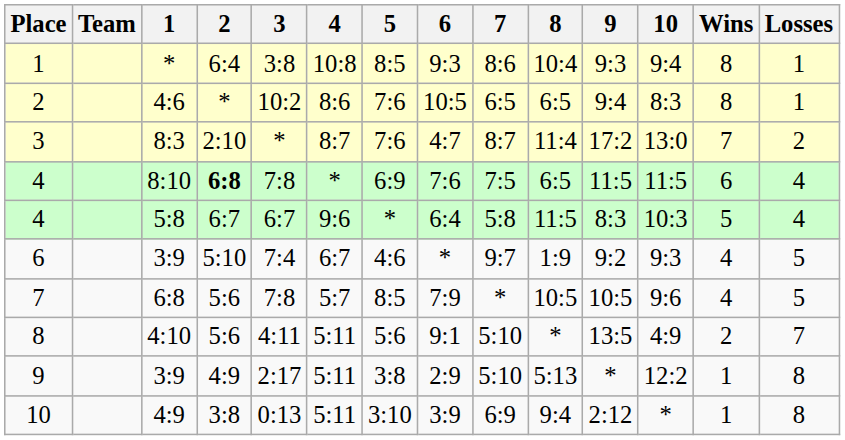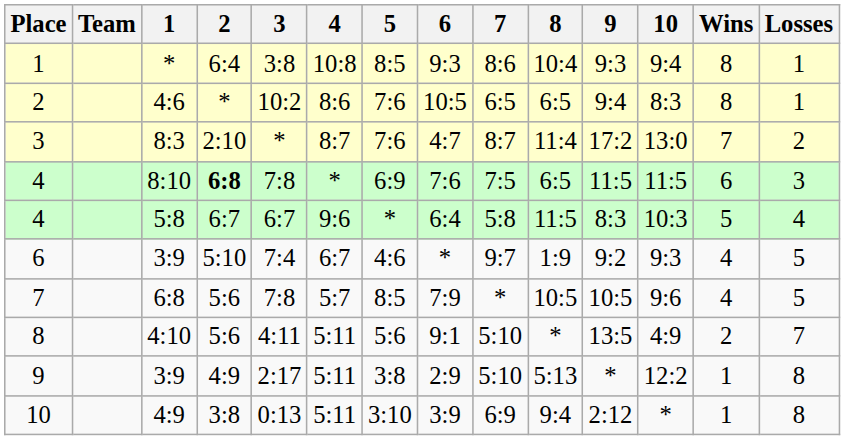(799, 180) 4 -> (799, 180) 3
